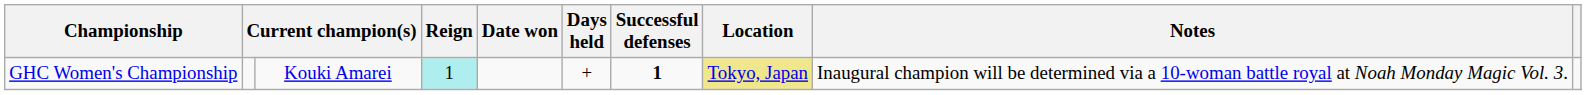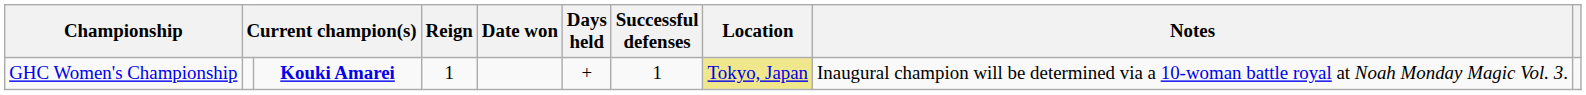(338, 73) normal -> (338, 73) bold
(449, 73) paleturquoise background -> (449, 73) no background
(657, 73) bold -> (657, 73) normal
